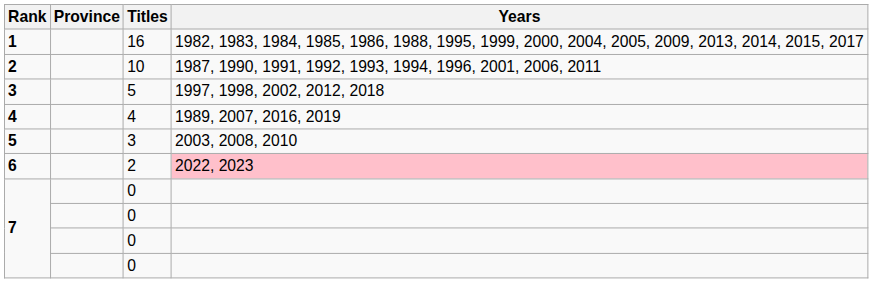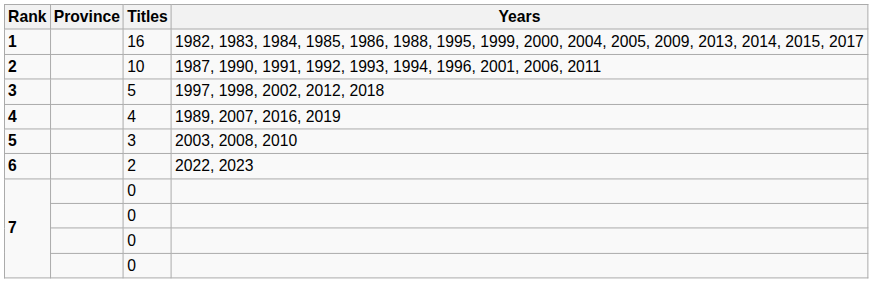(214, 166) pink background -> (214, 166) no background
